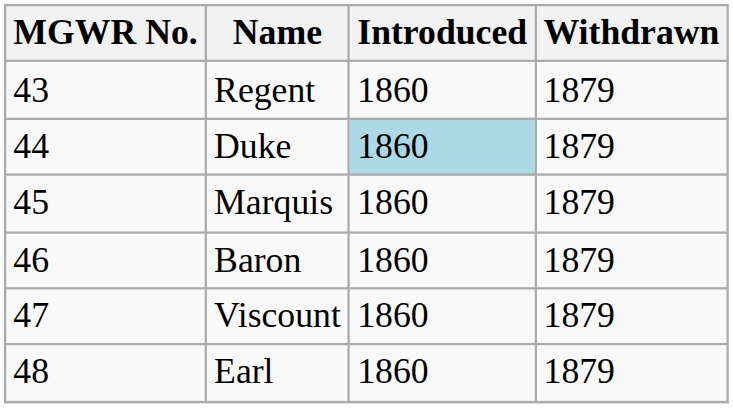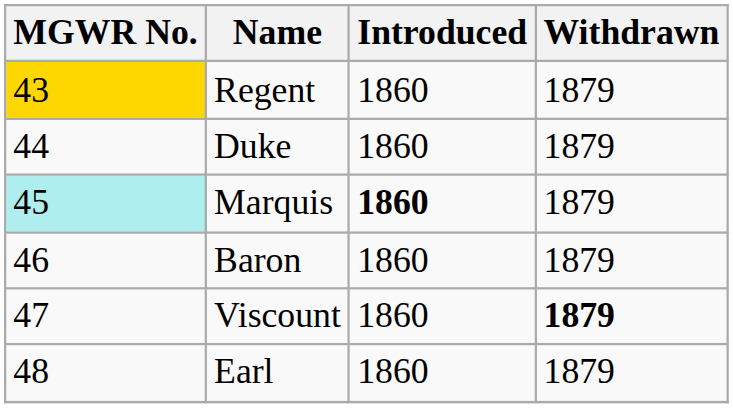(31, 89) no background -> (31, 89) gold background
(393, 145) lightblue background -> (393, 145) no background
(31, 202) no background -> (31, 202) paleturquoise background
(393, 202) normal -> (393, 202) bold
(579, 315) normal -> (579, 315) bold
